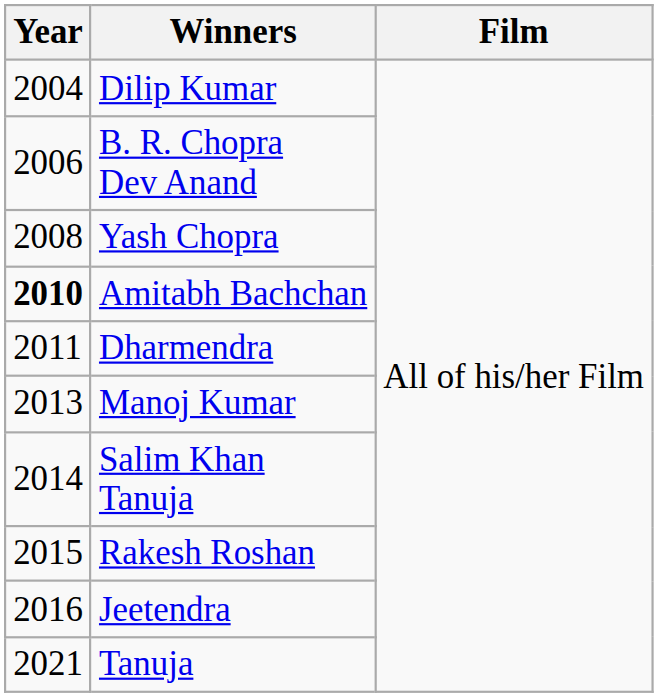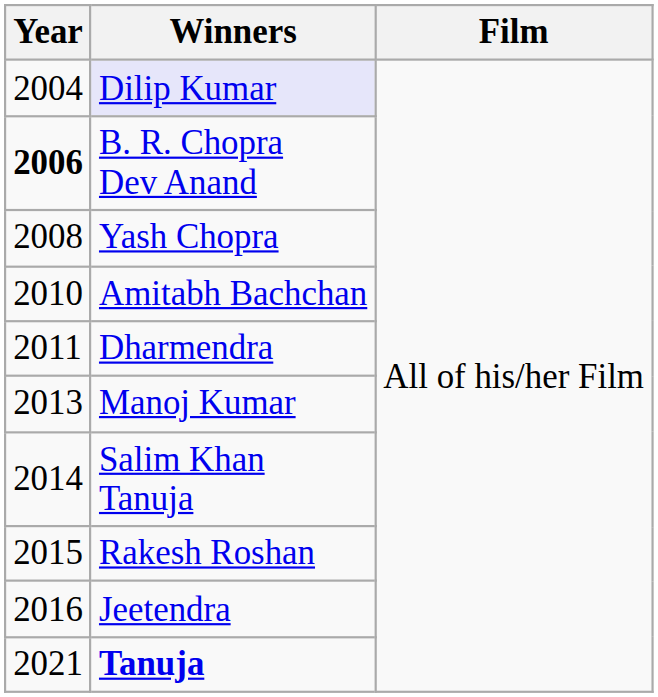(188, 87) no background -> (188, 87) lavender background
(48, 162) normal -> (48, 162) bold
(48, 292) bold -> (48, 292) normal
(146, 663) normal -> (152, 663) bold
